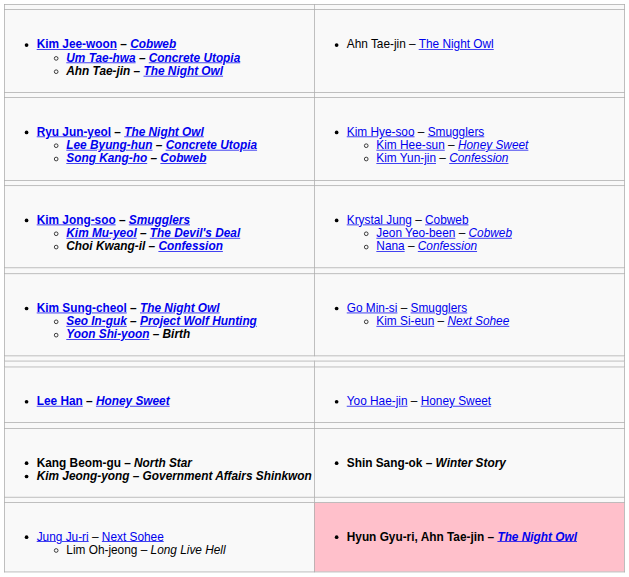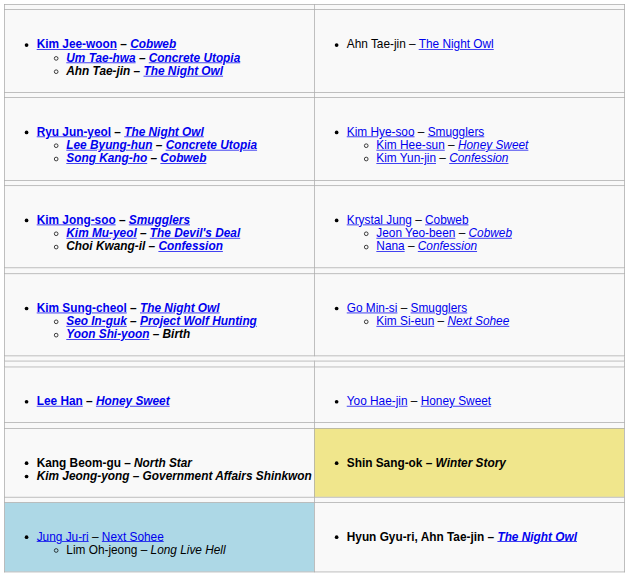(469, 463) no background -> (469, 463) khaki background
(159, 544) no background -> (159, 544) lightblue background
(469, 537) pink background -> (469, 537) no background
